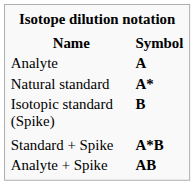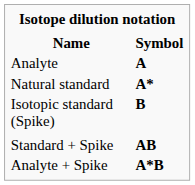(150, 145) A*B -> (146, 145) AB
(146, 166) AB -> (150, 166) A*B
